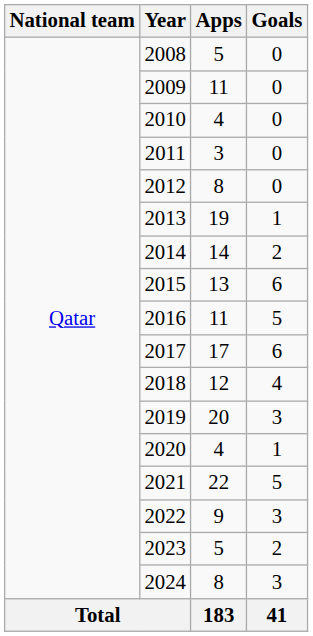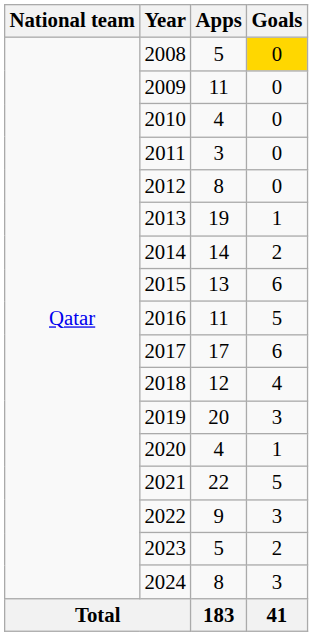(277, 53) no background -> (277, 53) gold background
